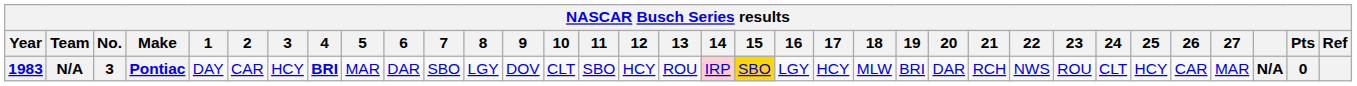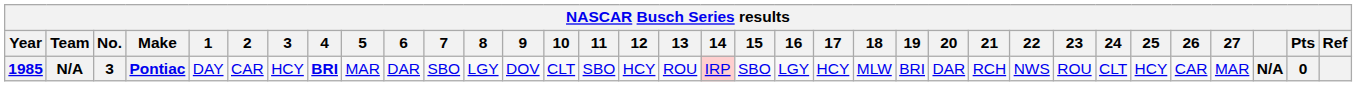(26, 68) 1983 -> (26, 68) 1985
(754, 68) gold background -> (754, 68) no background
